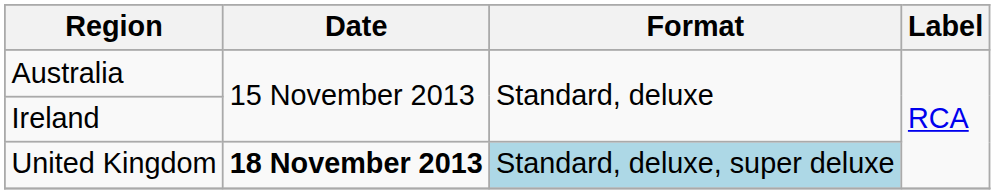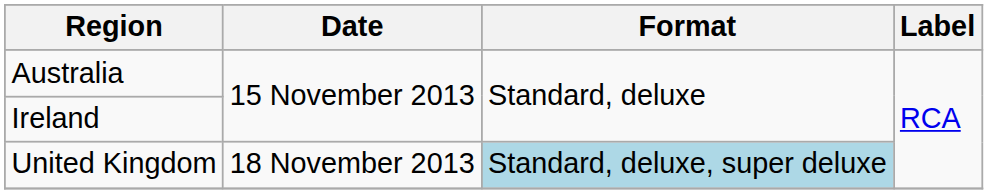(356, 164) bold -> (352, 164) normal
